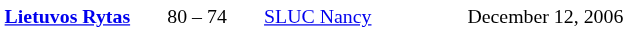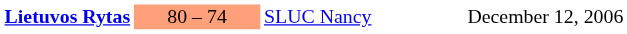(197, 16) no background -> (197, 16) lightsalmon background
